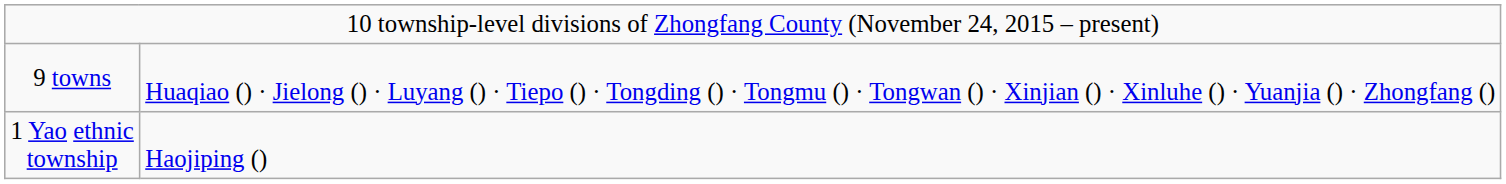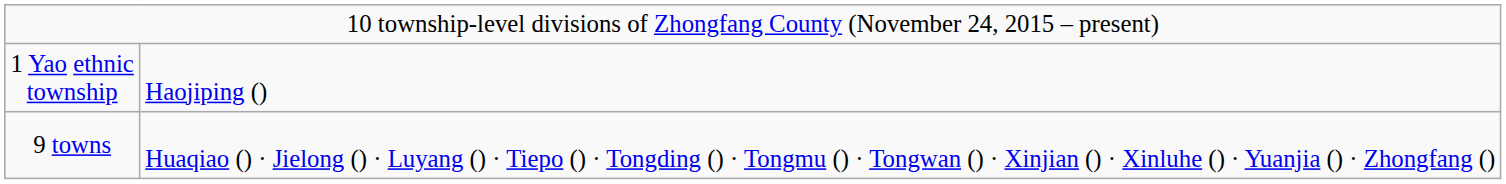rows swapped: (72, 77) <-> (72, 144)
